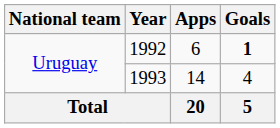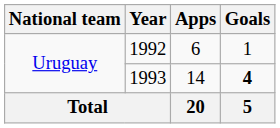(247, 48) bold -> (247, 48) normal
(247, 78) normal -> (247, 78) bold
